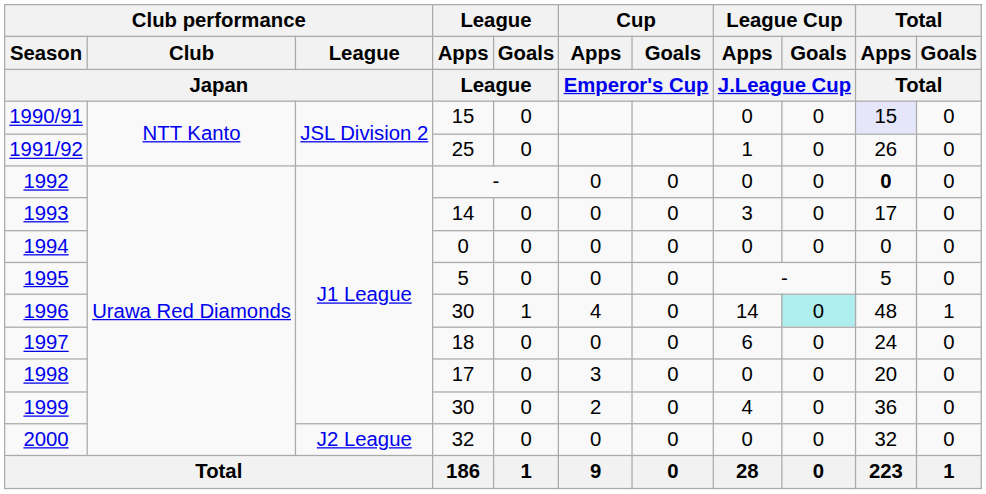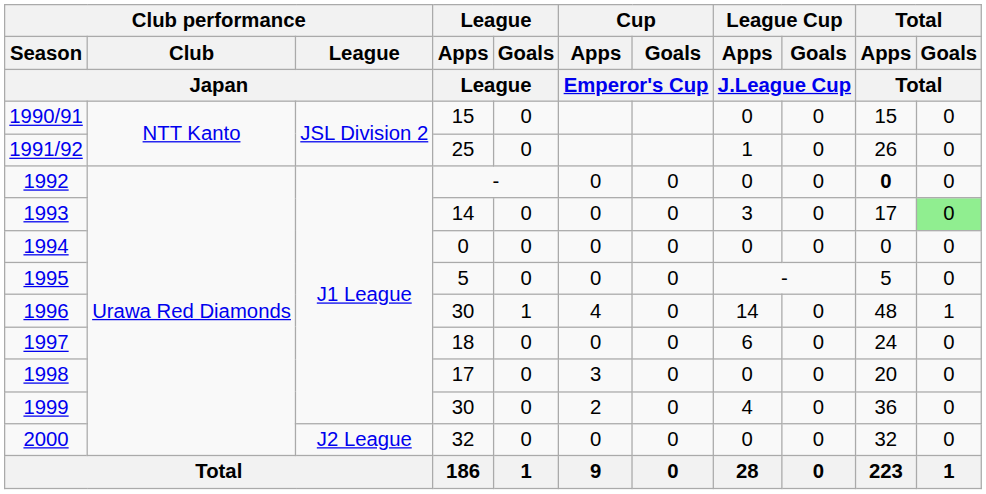(886, 117) lavender background -> (886, 117) no background
(949, 213) no background -> (949, 213) lightgreen background
(819, 310) paleturquoise background -> (819, 310) no background
